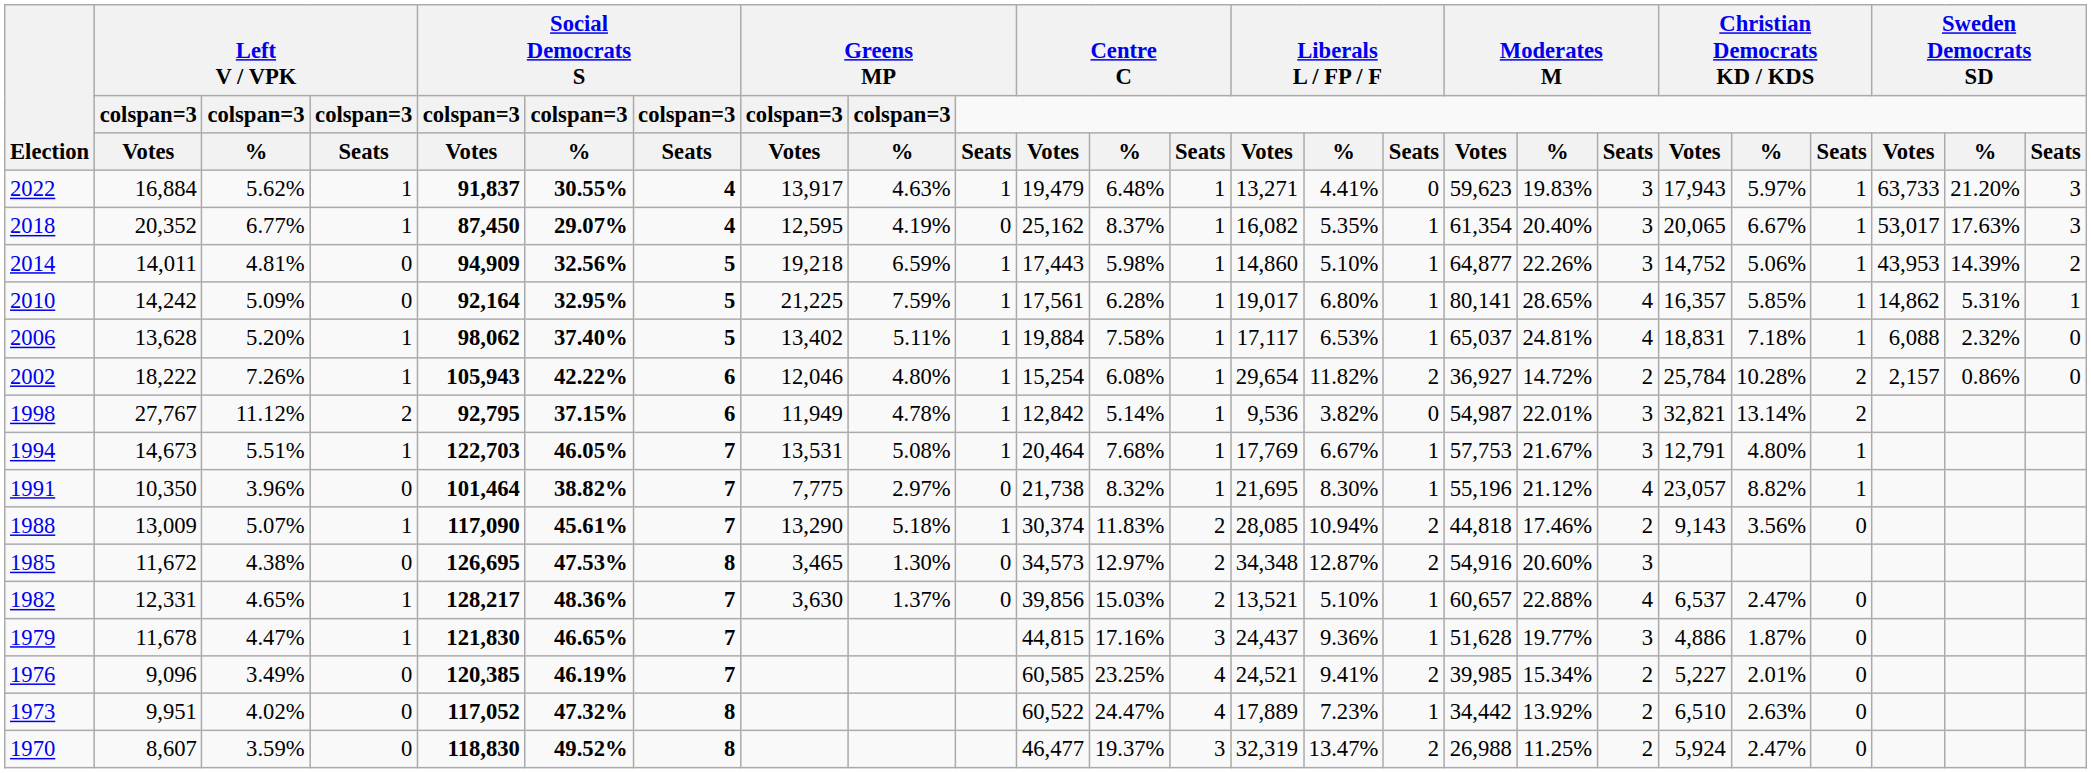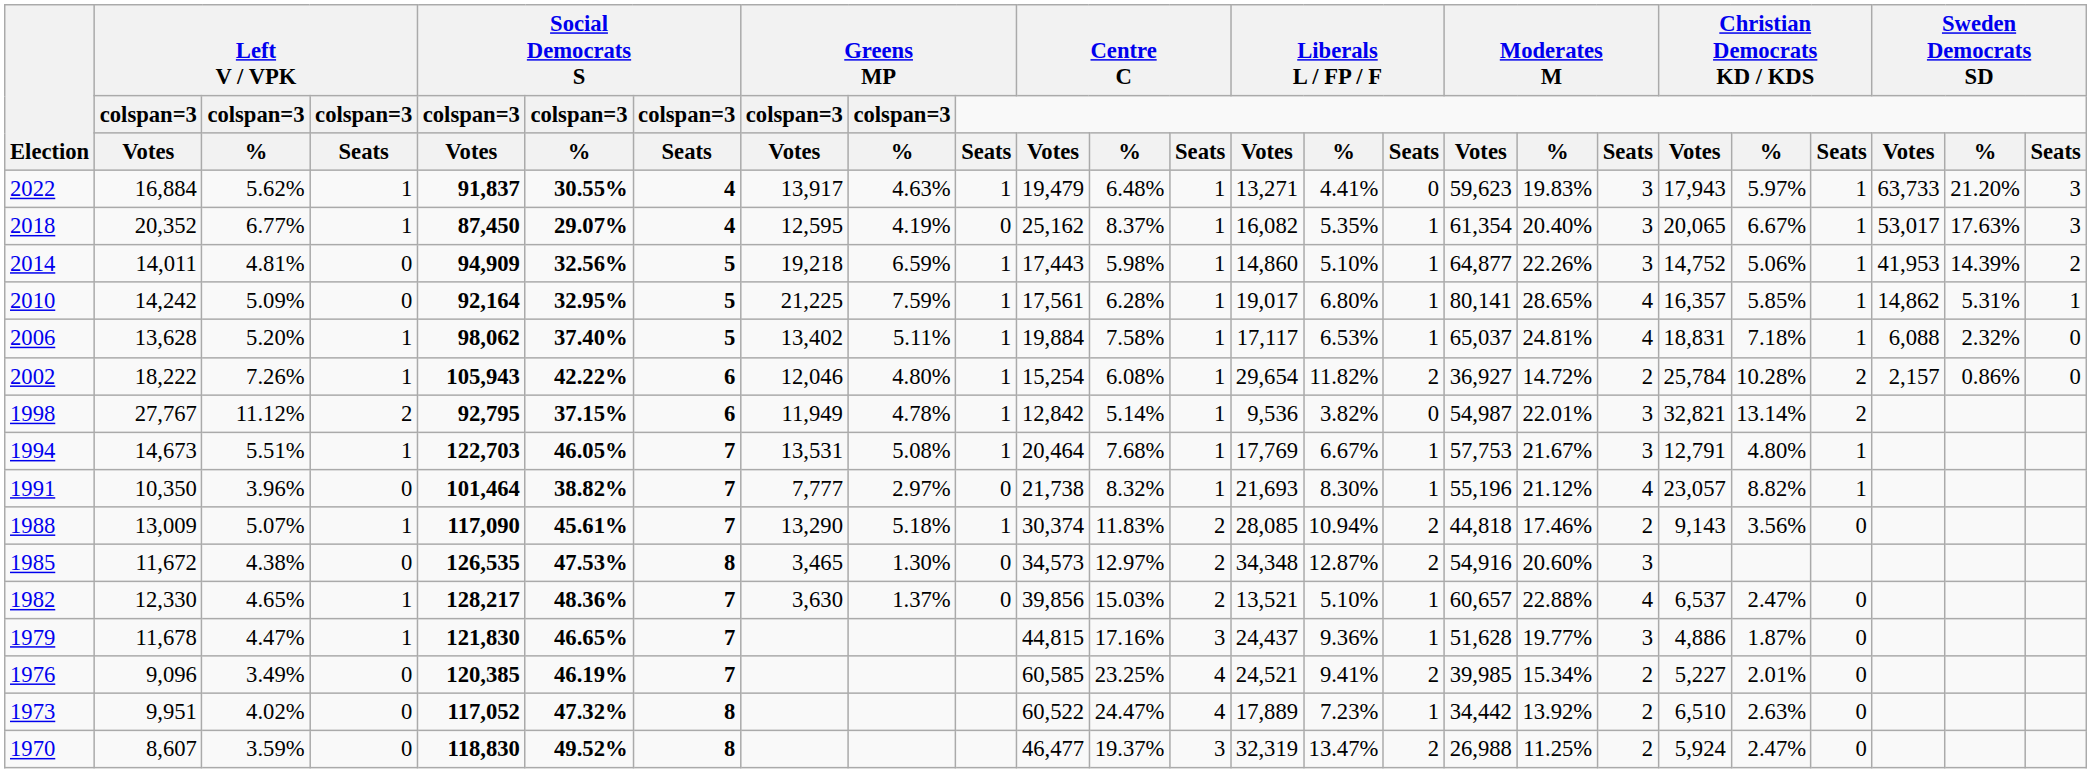(1909, 263) 43,953 -> (1909, 263) 41,953
(817, 487) 7,775 -> (817, 487) 7,777
(1267, 487) 21,695 -> (1267, 487) 21,693
(483, 562) 126,695 -> (483, 562) 126,535
(166, 599) 12,331 -> (166, 599) 12,330
